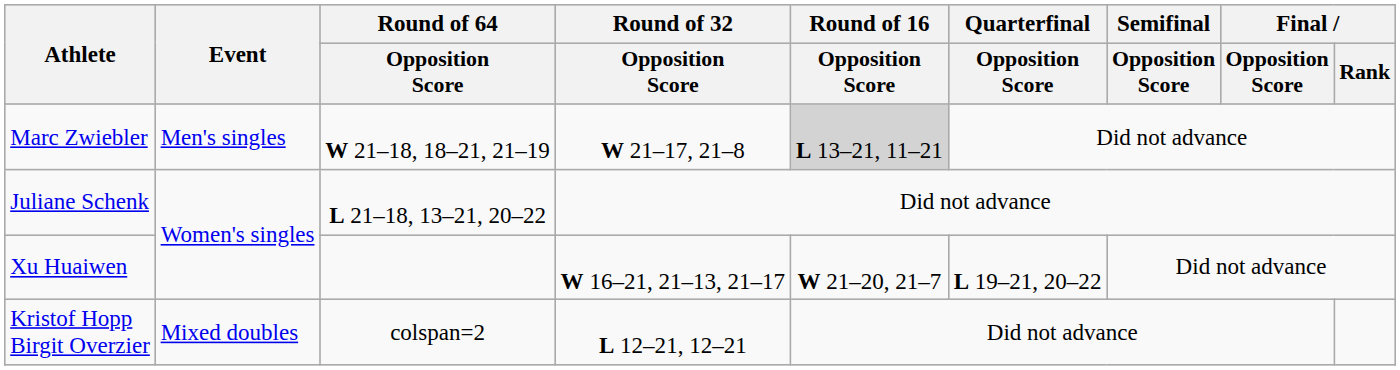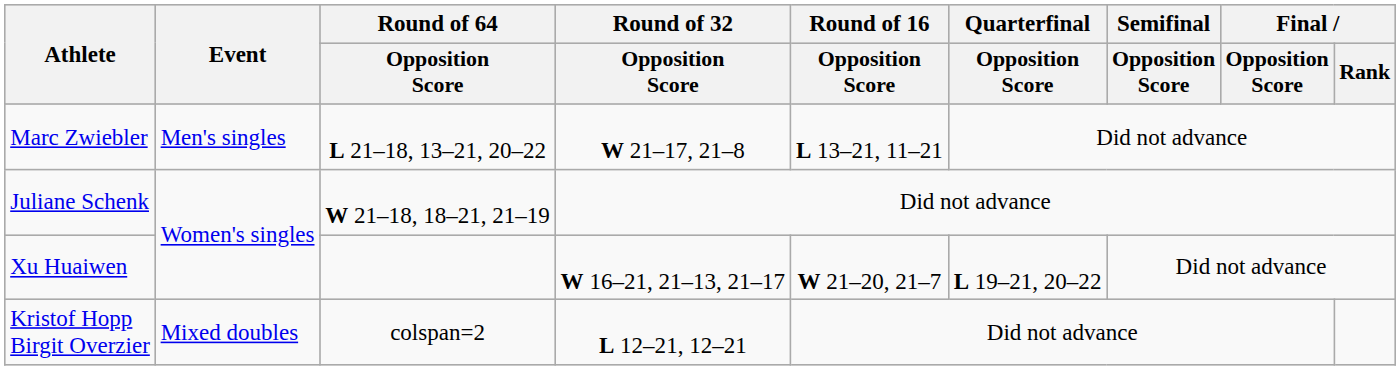(438, 150) W 21–18, 18–21, 21–19 -> (438, 150) L 21–18, 13–21, 20–22
(869, 150) lightgrey background -> (869, 150) no background
(438, 215) L 21–18, 13–21, 20–22 -> (438, 215) W 21–18, 18–21, 21–19
